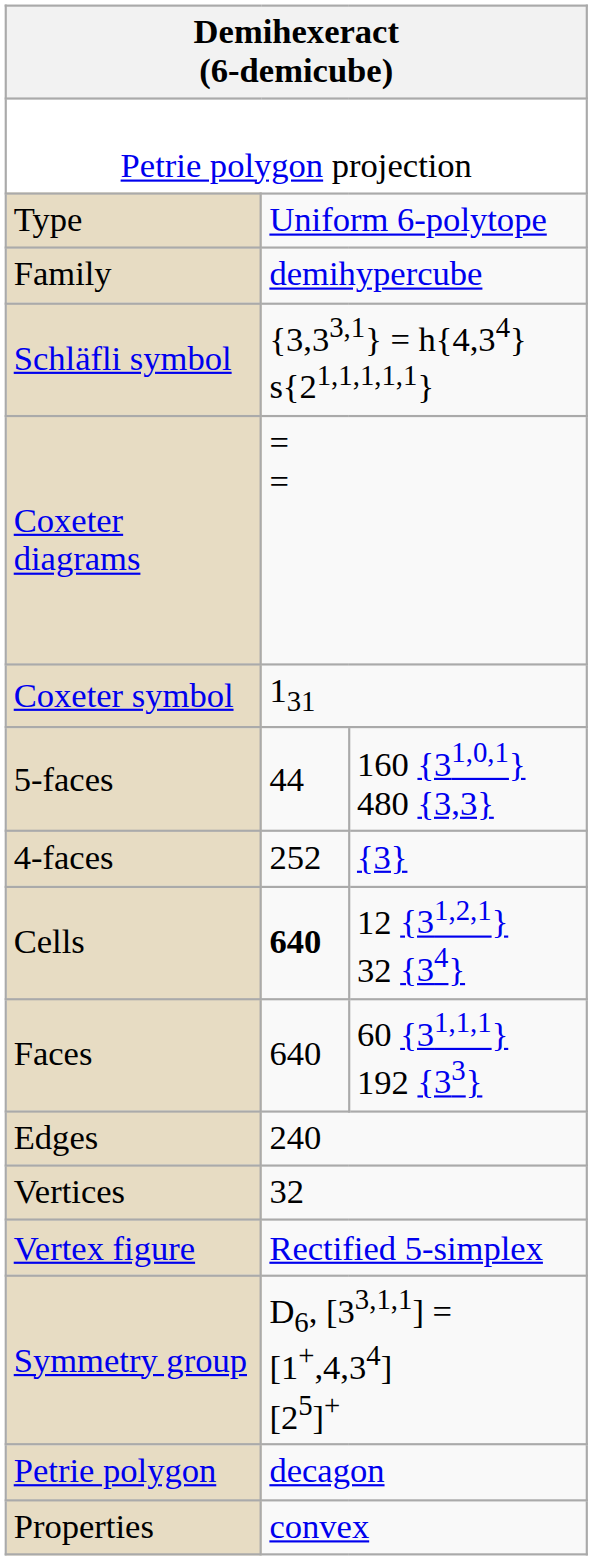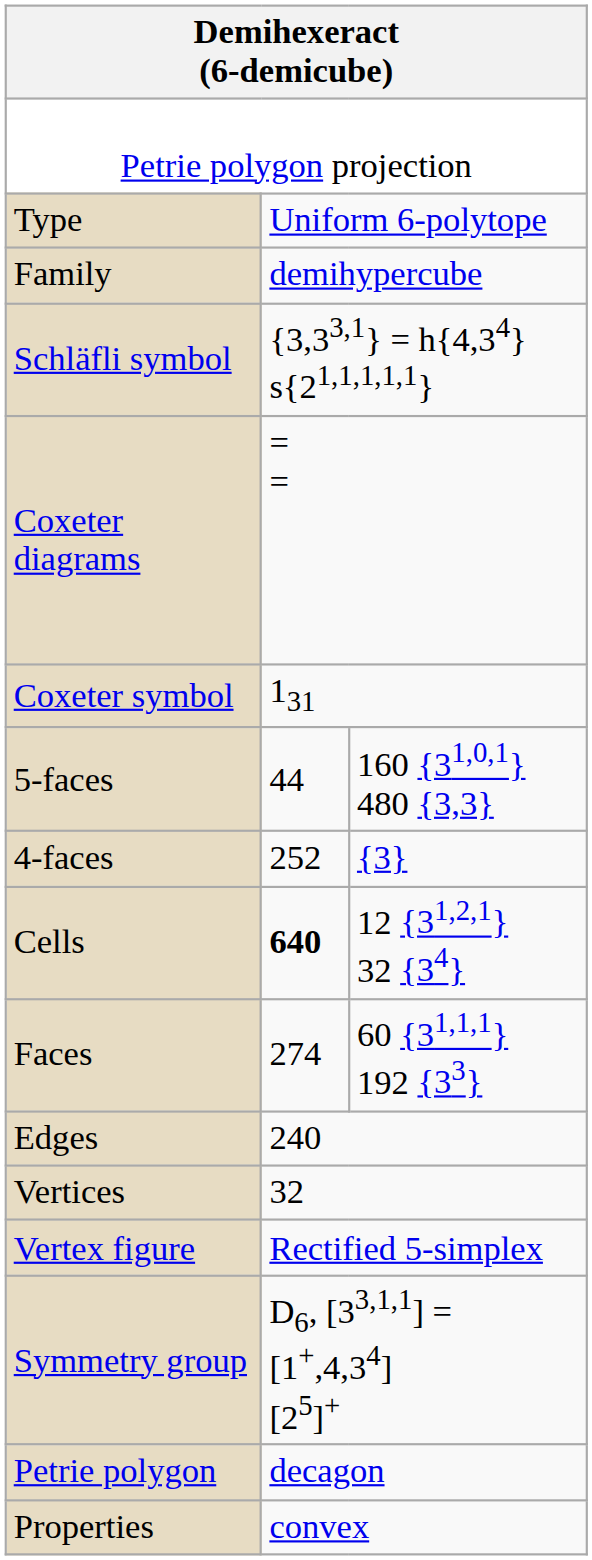(295, 1053) 640 -> (295, 1053) 274
